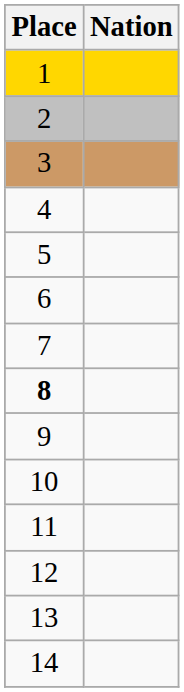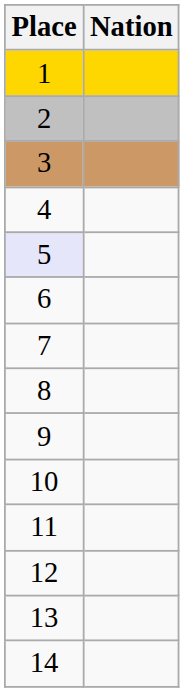(44, 254) no background -> (44, 254) lavender background
(44, 390) bold -> (44, 390) normal
